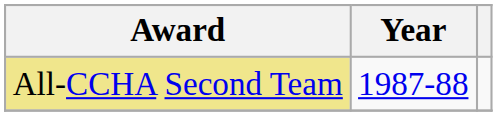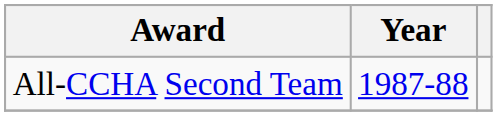(178, 83) khaki background -> (178, 83) no background
